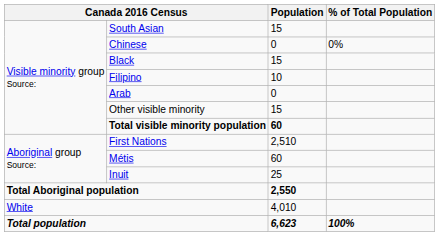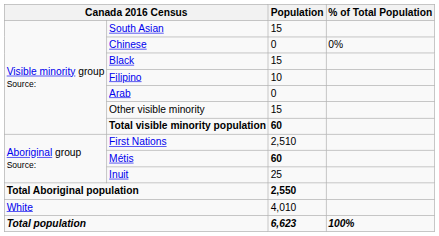(276, 158) normal -> (276, 158) bold
